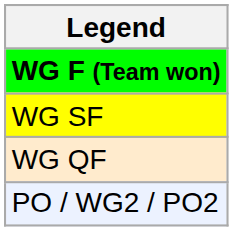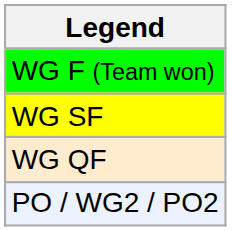(116, 71) bold -> (113, 71) normal
